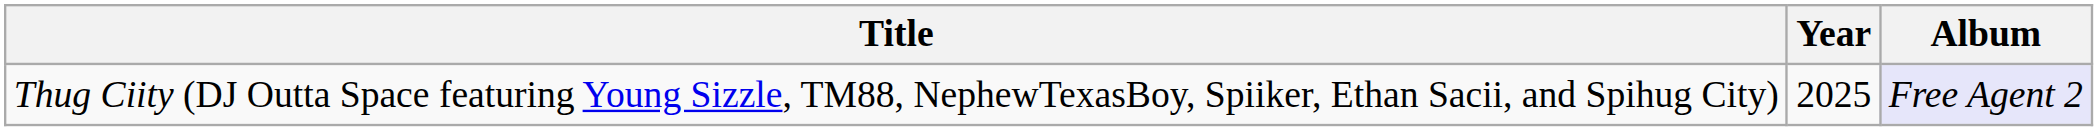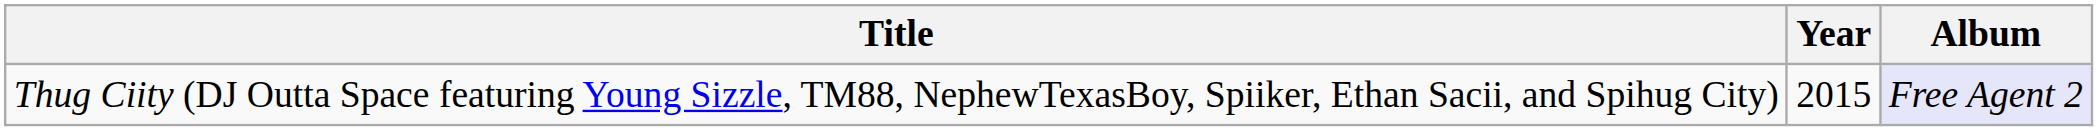(1834, 93) 2025 -> (1834, 93) 2015
